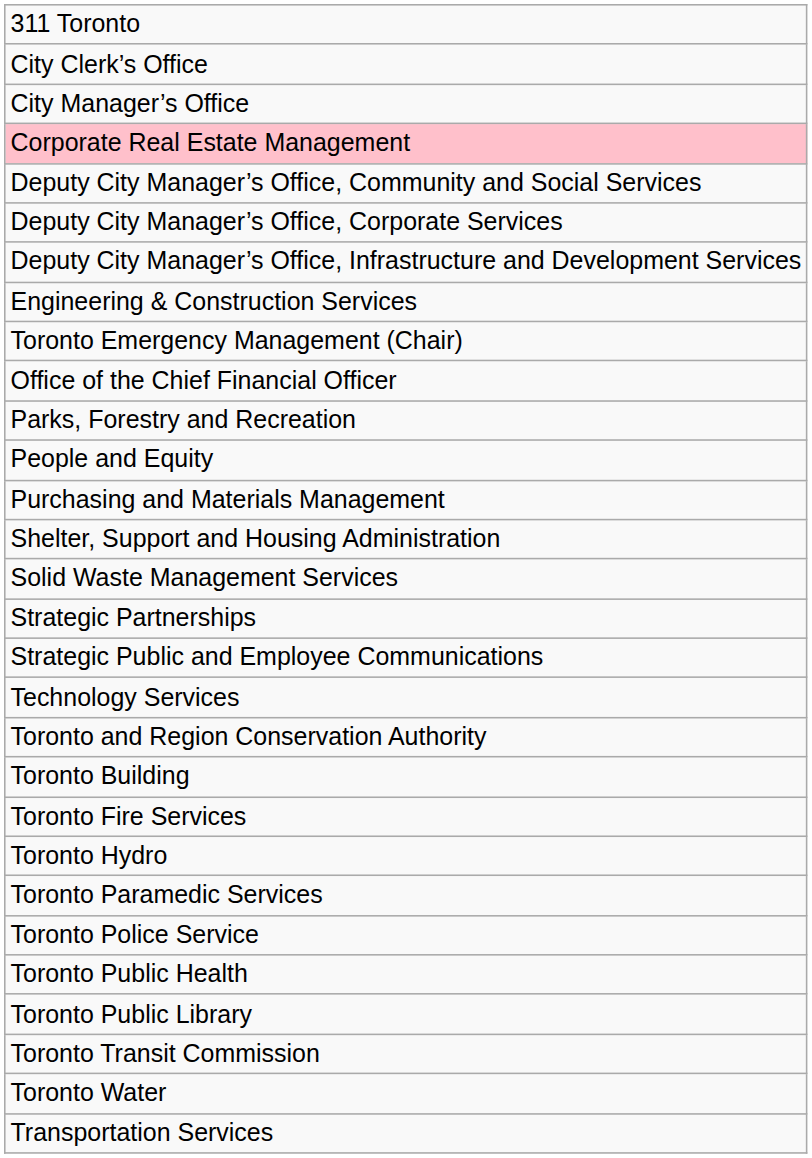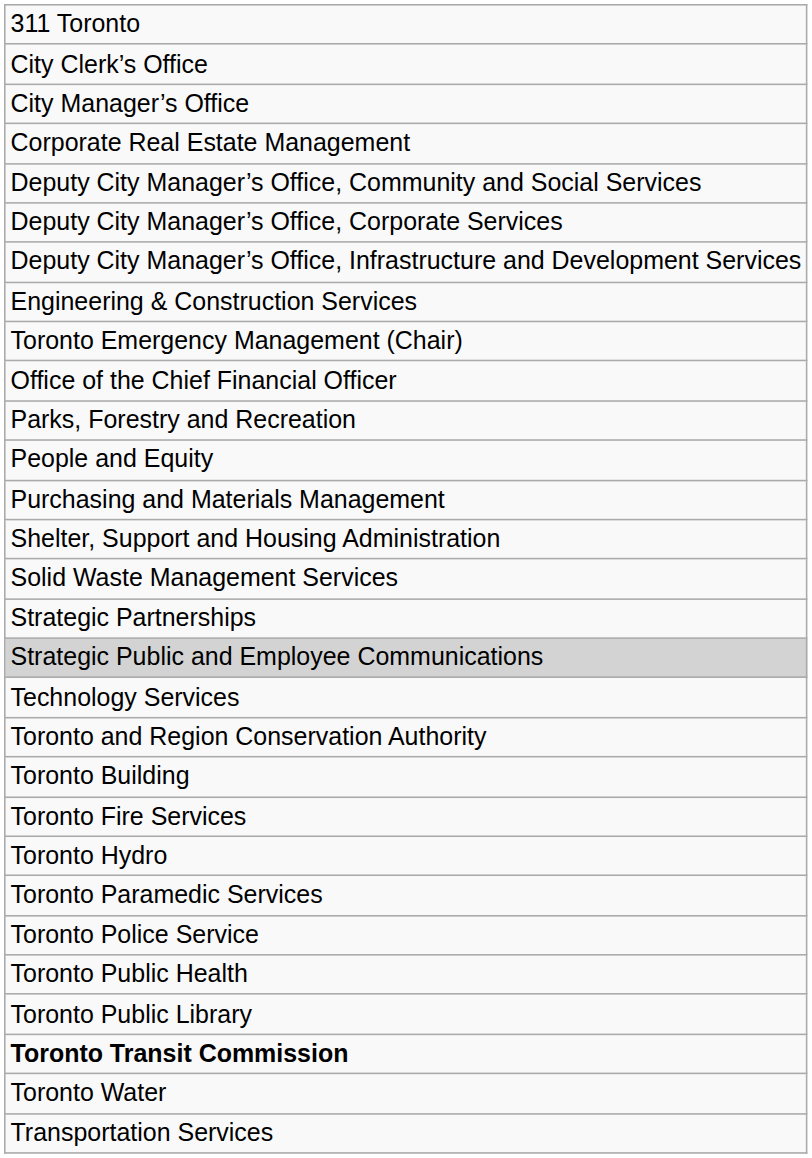(210, 143) pink background -> (210, 143) no background
(277, 657) no background -> (277, 657) lightgrey background
(165, 1053) normal -> (179, 1053) bold
